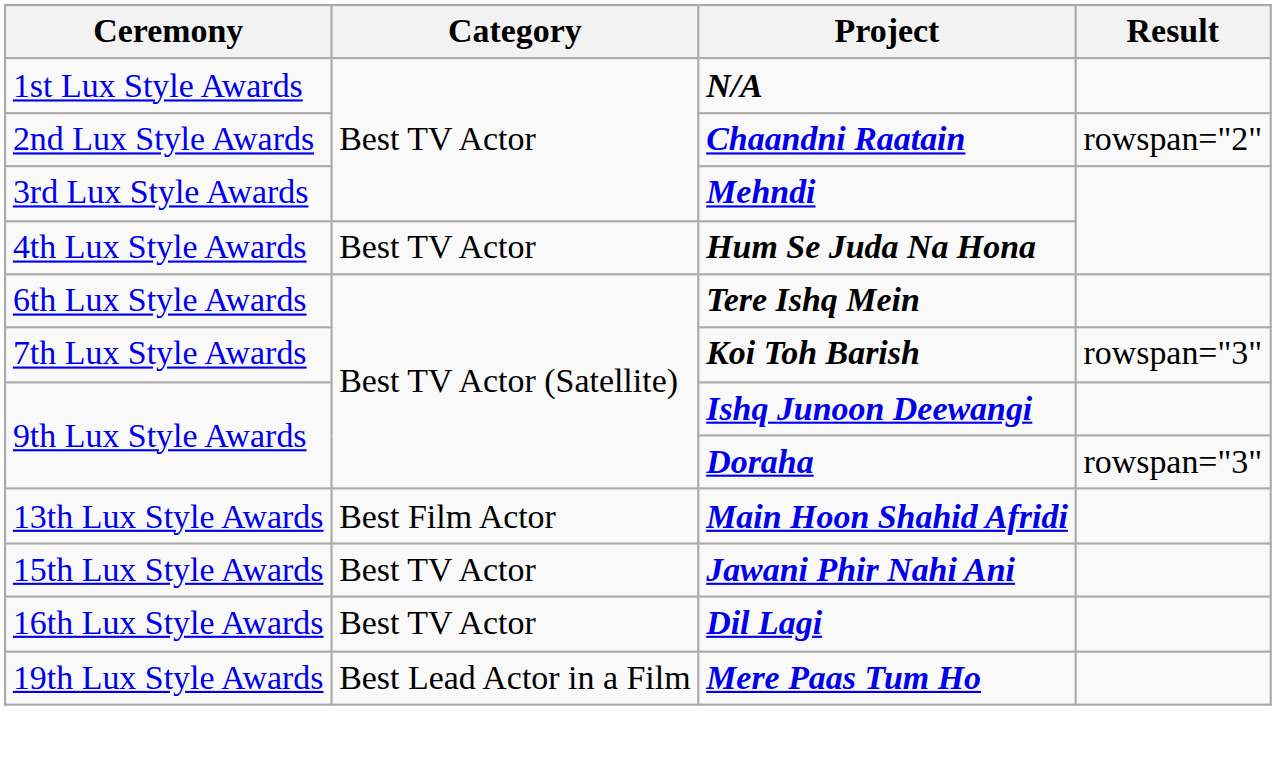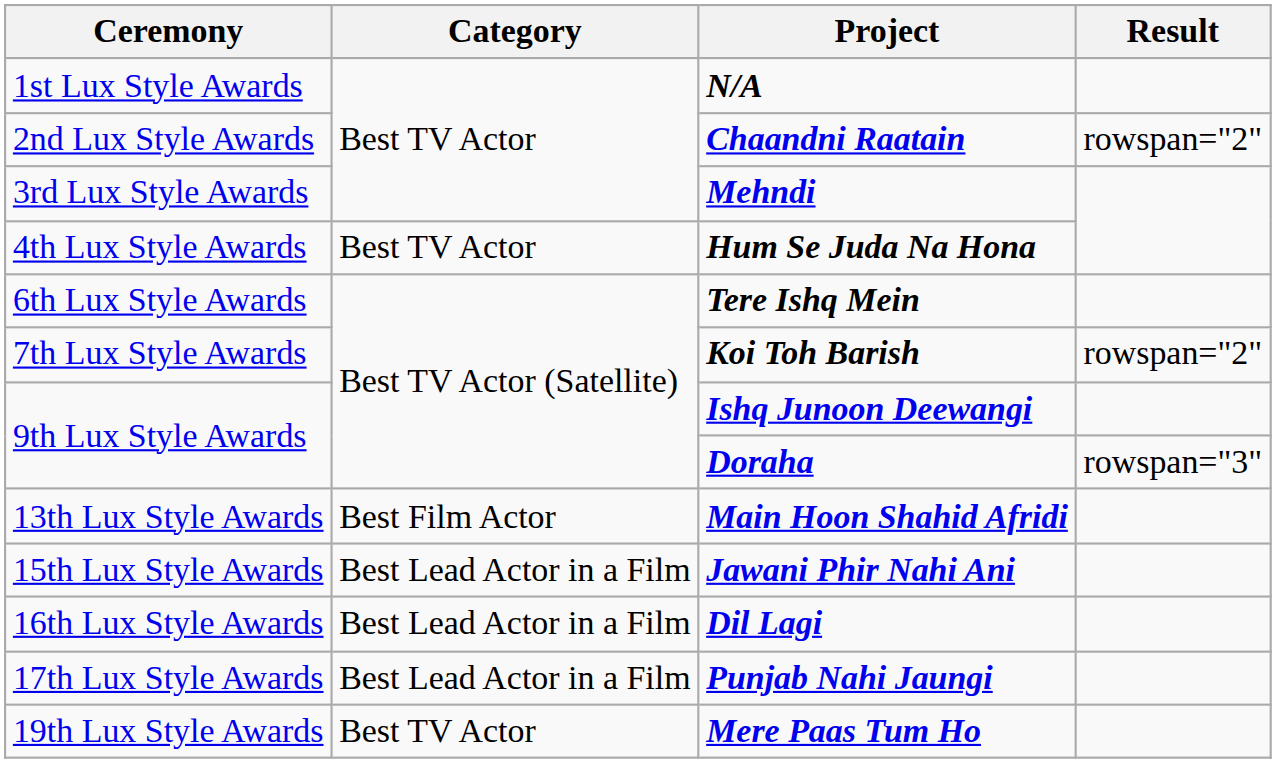(1173, 354) rowspan="3" -> (1173, 354) rowspan="2"
(437, 569) Best TV Actor -> (515, 569) Best Lead Actor in a Film
(437, 623) Best TV Actor -> (515, 623) Best Lead Actor in a Film
+ row: (849, 676)
(515, 676) Best Lead Actor in a Film -> (437, 730) Best TV Actor
